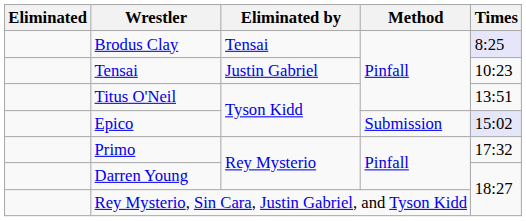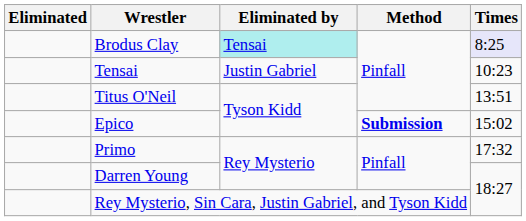(247, 44) no background -> (245, 44) paleturquoise background
(403, 123) normal -> (402, 123) bold
(494, 123) lavender background -> (494, 123) no background
